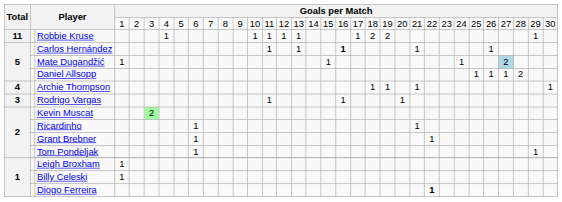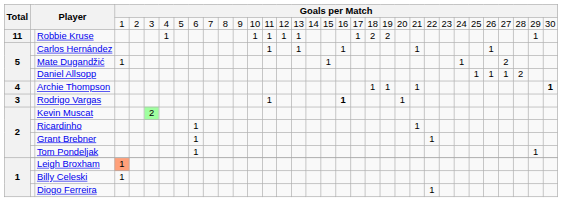(343, 49) bold -> (343, 49) normal
(506, 62) lightblue background -> (506, 62) no background
(550, 88) normal -> (550, 88) bold
(343, 100) normal -> (343, 100) bold
(122, 164) no background -> (122, 164) lightsalmon background
(432, 190) bold -> (432, 190) normal
